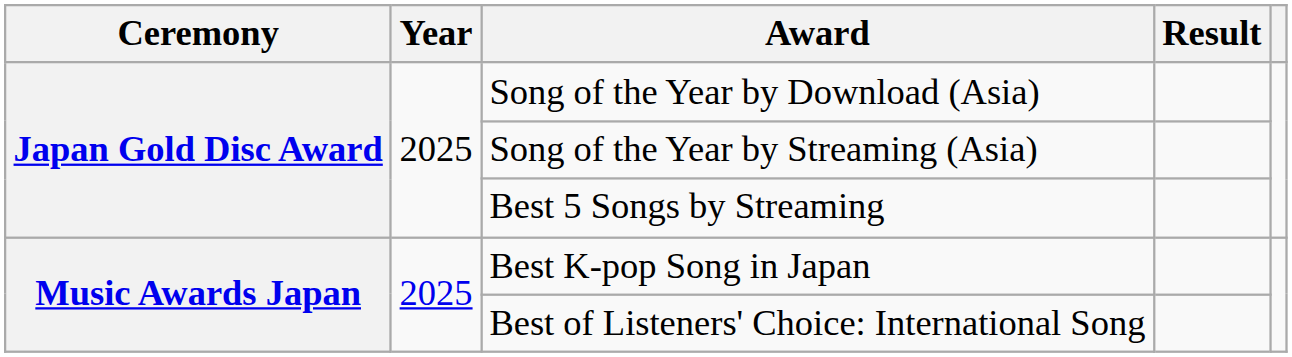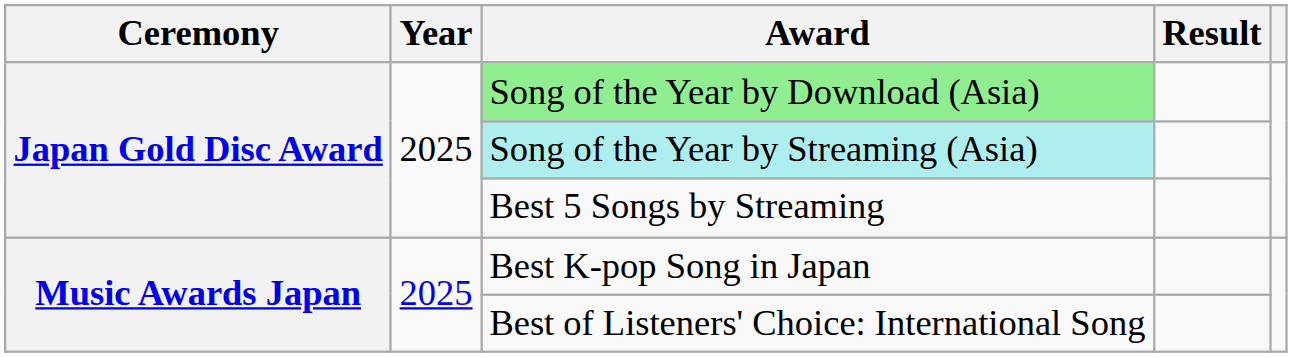(764, 91) no background -> (764, 91) lightgreen background
(763, 149) no background -> (763, 149) paleturquoise background
